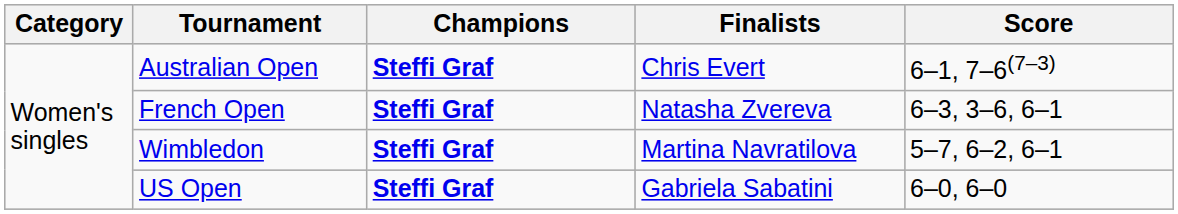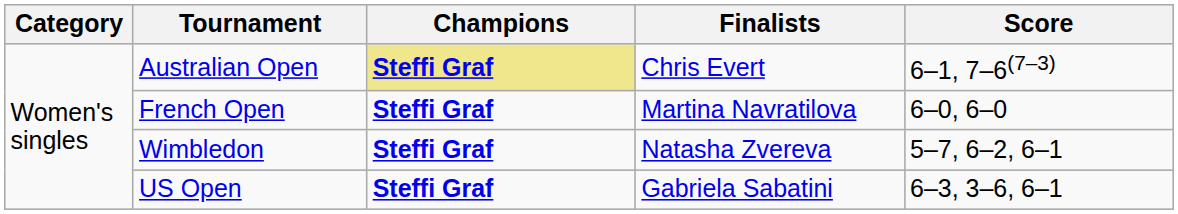(433, 67) no background -> (433, 67) khaki background
(736, 110) Natasha Zvereva -> (749, 110) Martina Navratilova
(986, 110) 6–3, 3–6, 6–1 -> (959, 110) 6–0, 6–0
(749, 149) Martina Navratilova -> (736, 149) Natasha Zvereva
(959, 189) 6–0, 6–0 -> (986, 189) 6–3, 3–6, 6–1
